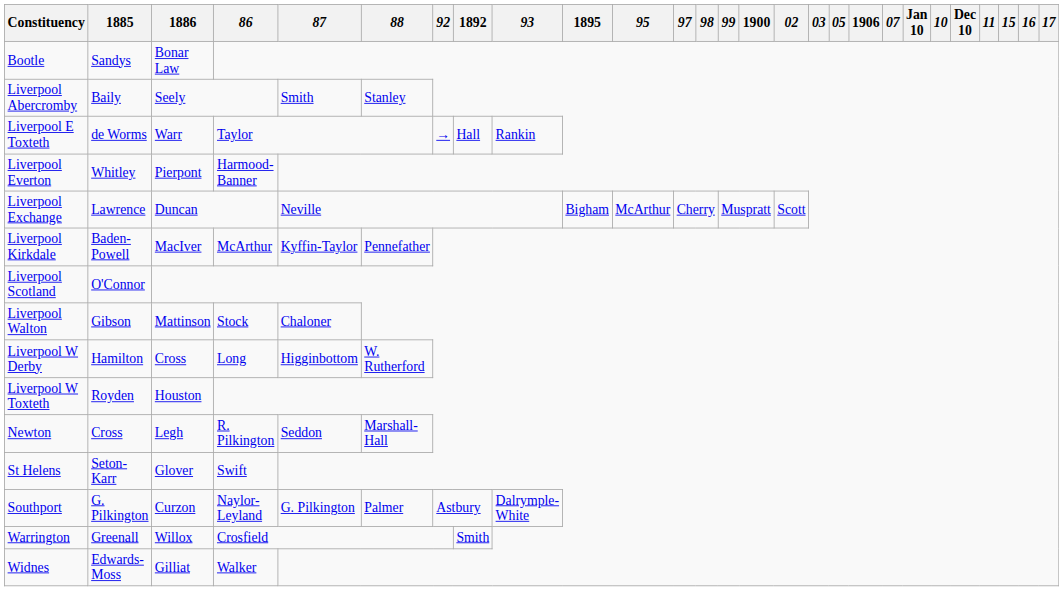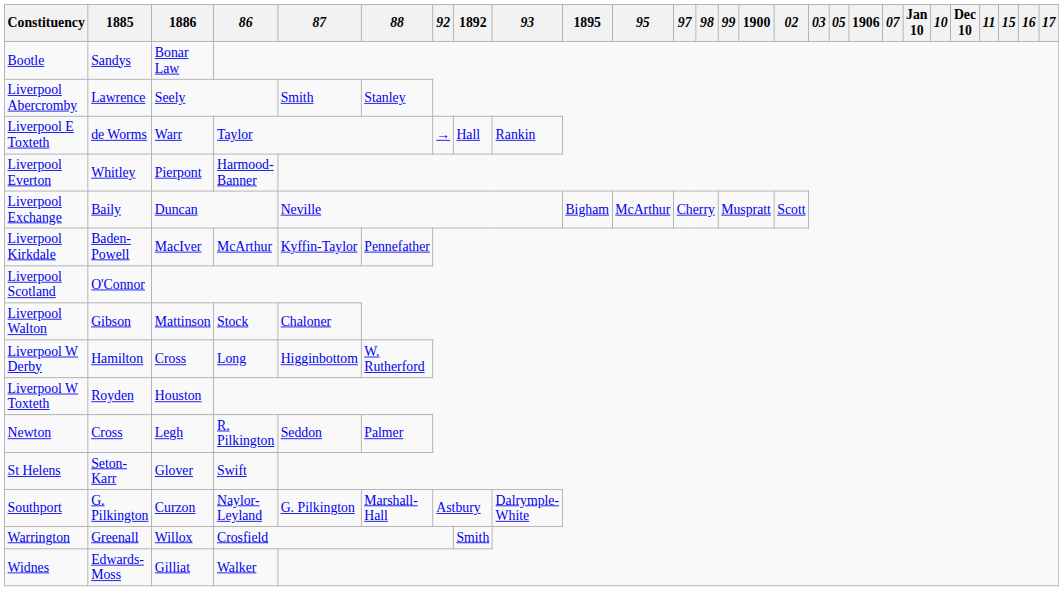(106, 97) Baily -> (118, 97) Lawrence
(118, 209) Lawrence -> (106, 209) Baily
(391, 433) Marshall-Hall -> (384, 433) Palmer
(384, 508) Palmer -> (391, 508) Marshall-Hall
